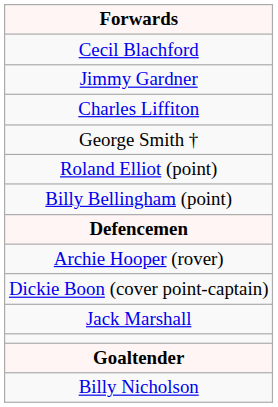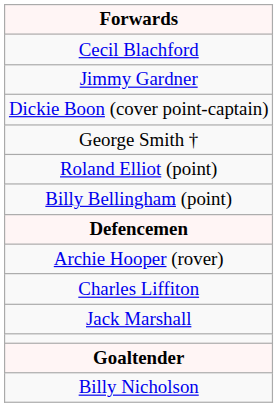(139, 109) Charles Liffiton -> (139, 109) Dickie Boon (cover point-captain)
(139, 288) Dickie Boon (cover point-captain) -> (139, 288) Charles Liffiton
